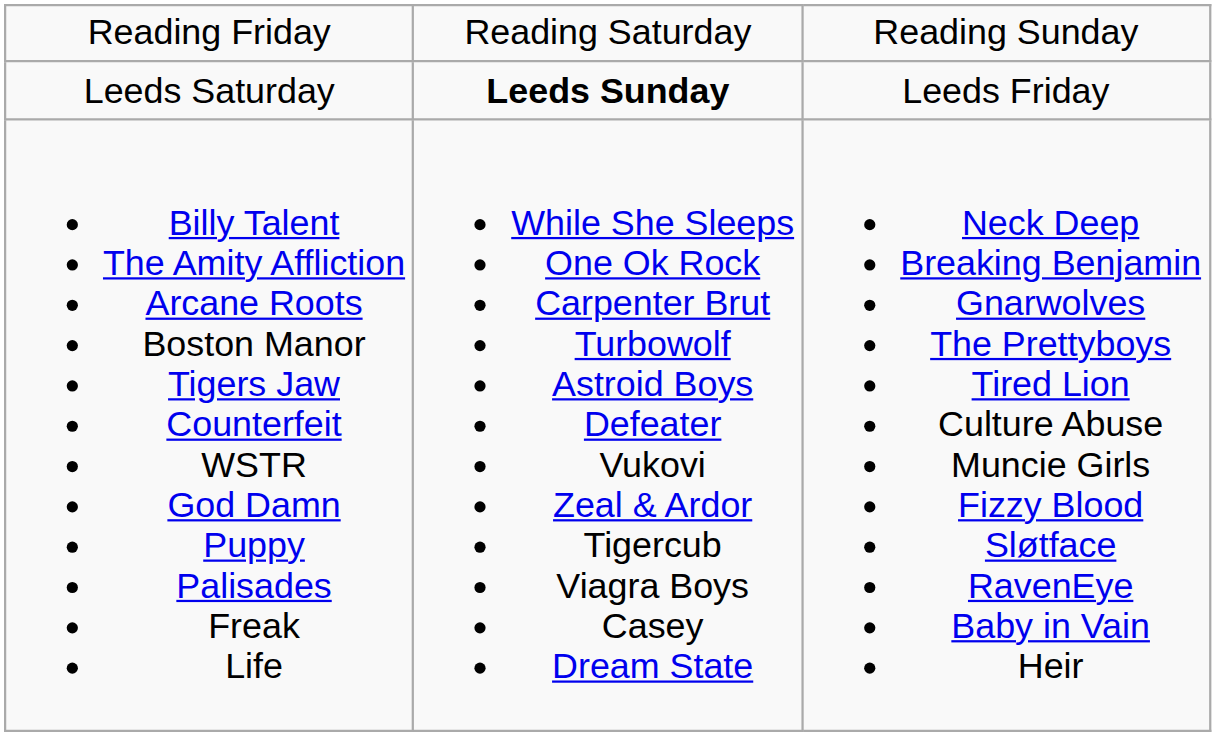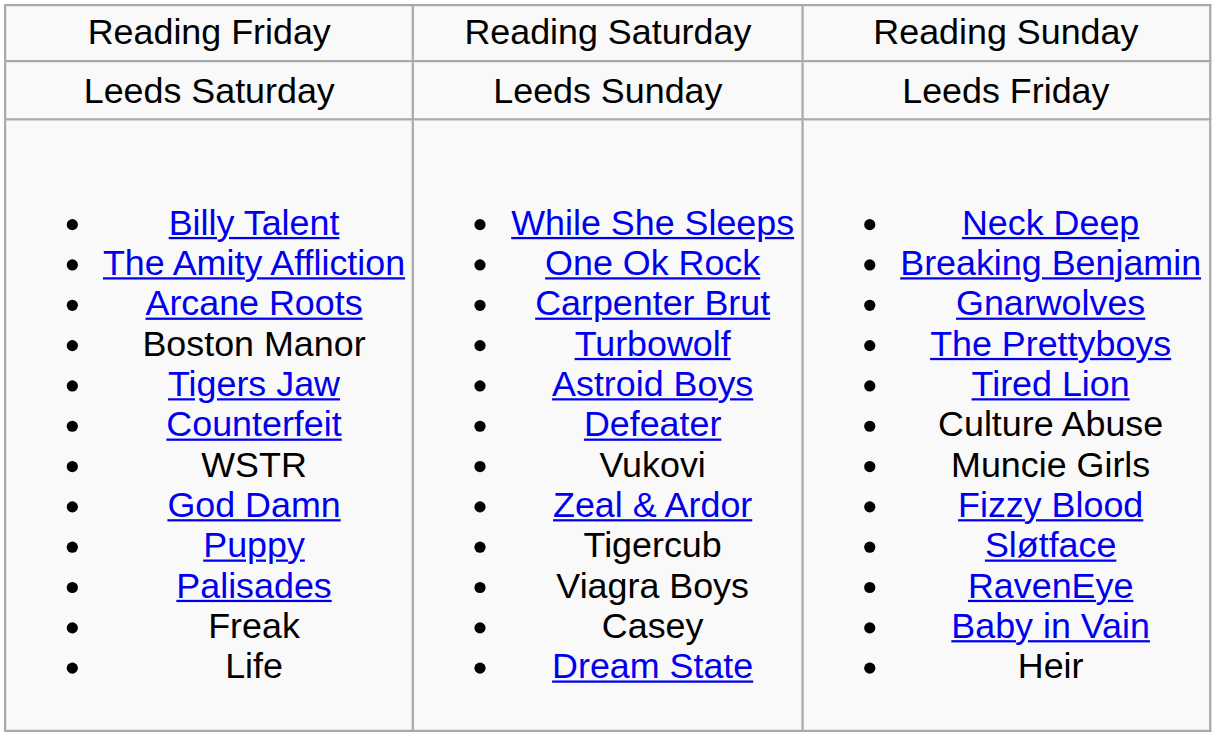(608, 89) bold -> (608, 89) normal
